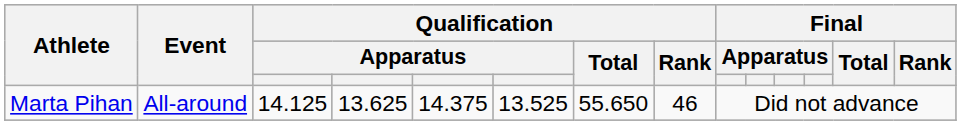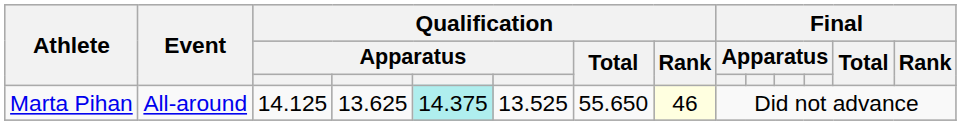(453, 103) no background -> (453, 103) paleturquoise background
(685, 103) no background -> (685, 103) lightyellow background
